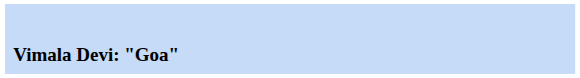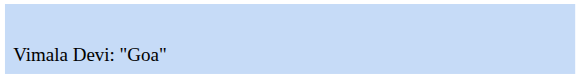(96, 54) bold -> (90, 54) normal
